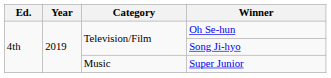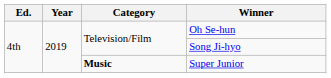(97, 64) normal -> (98, 64) bold
